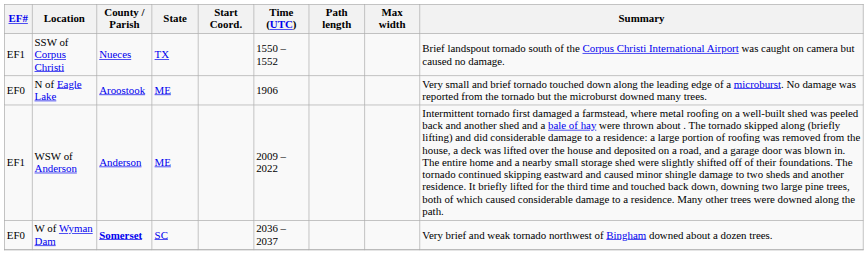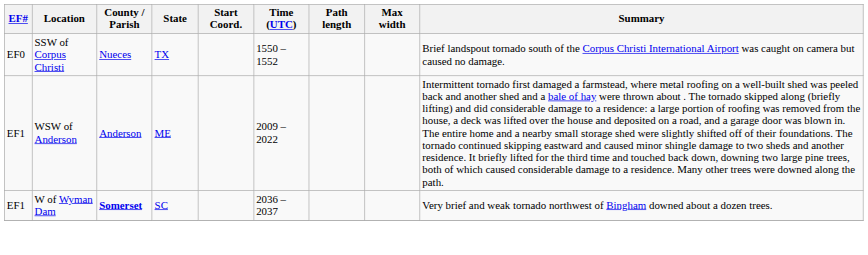(16, 54) EF1 -> (16, 54) EF0
- row: (58, 90)
(16, 235) EF0 -> (16, 205) EF1
